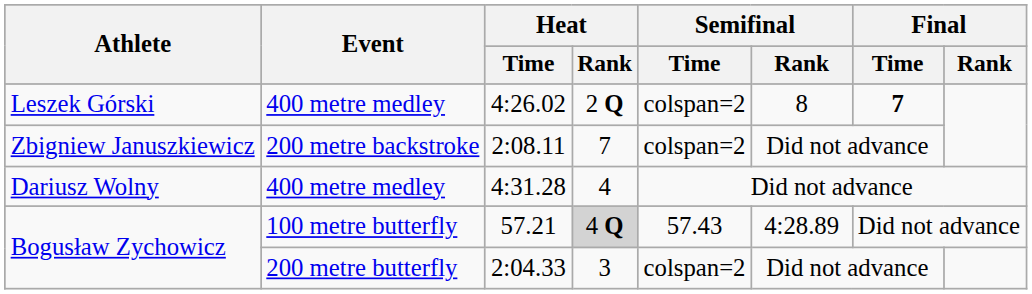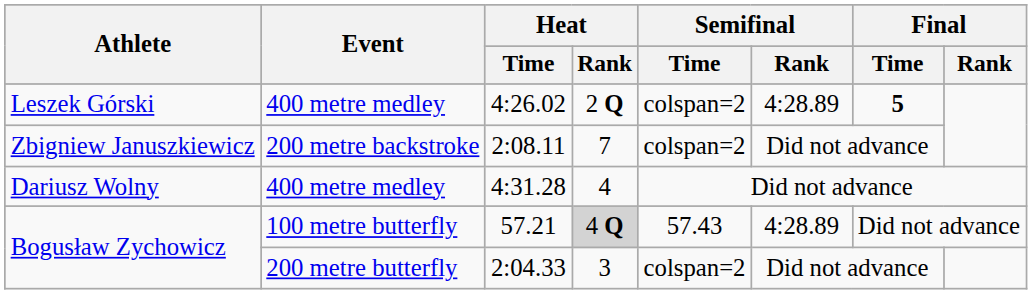(802, 104) 8 -> (802, 104) 4:28.89
(898, 104) 7 -> (898, 104) 5
